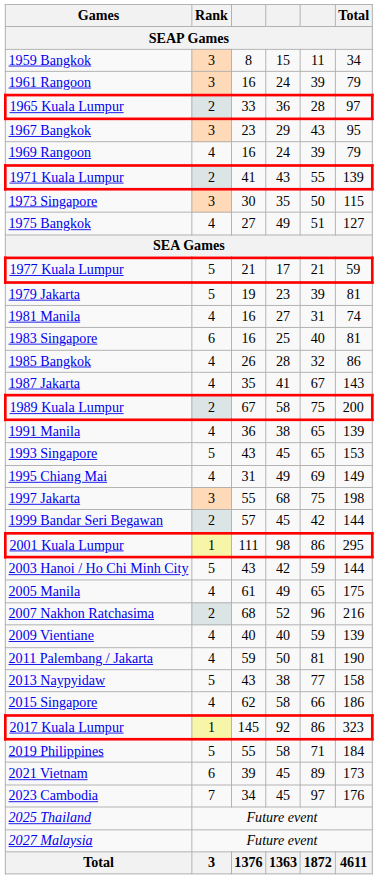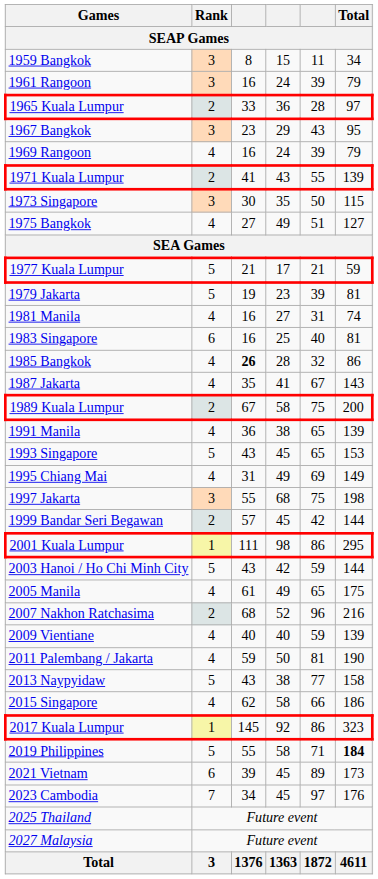(248, 361) normal -> (248, 361) bold
(354, 751) normal -> (354, 751) bold
